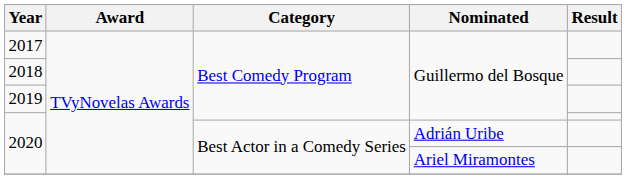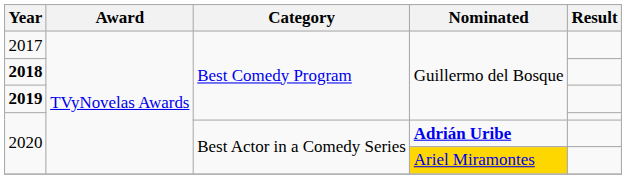(25, 71) normal -> (25, 71) bold
(25, 98) normal -> (25, 98) bold
(459, 133) normal -> (463, 133) bold
(474, 160) no background -> (474, 160) gold background
